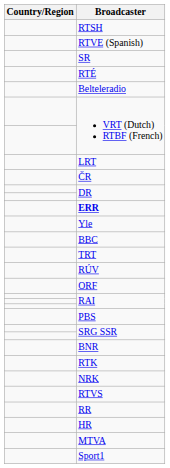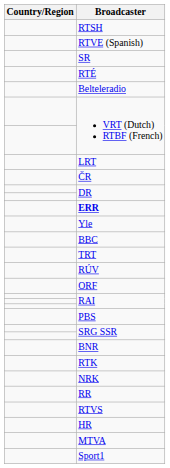(90, 394) RTVS -> (85, 394) RR
(85, 409) RR -> (90, 409) RTVS
